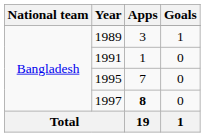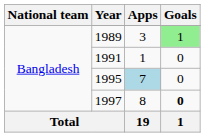(180, 36) no background -> (180, 36) lightgreen background
(143, 79) no background -> (143, 79) lightblue background
(143, 100) bold -> (143, 100) normal
(180, 100) normal -> (180, 100) bold
